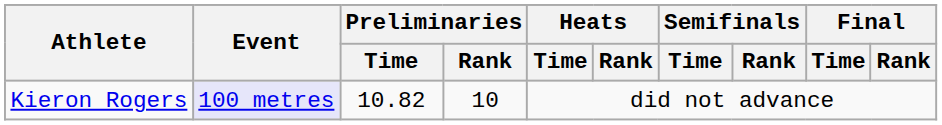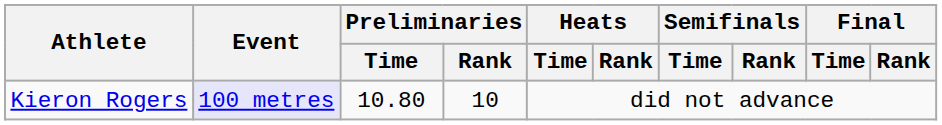(391, 100) 10.82 -> (391, 100) 10.80
